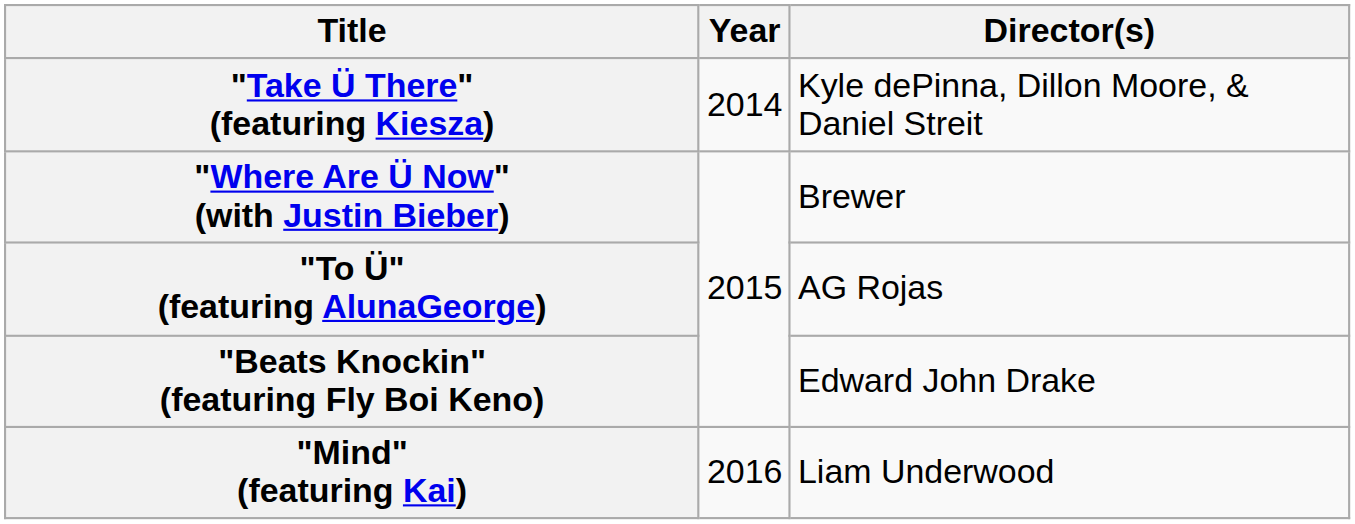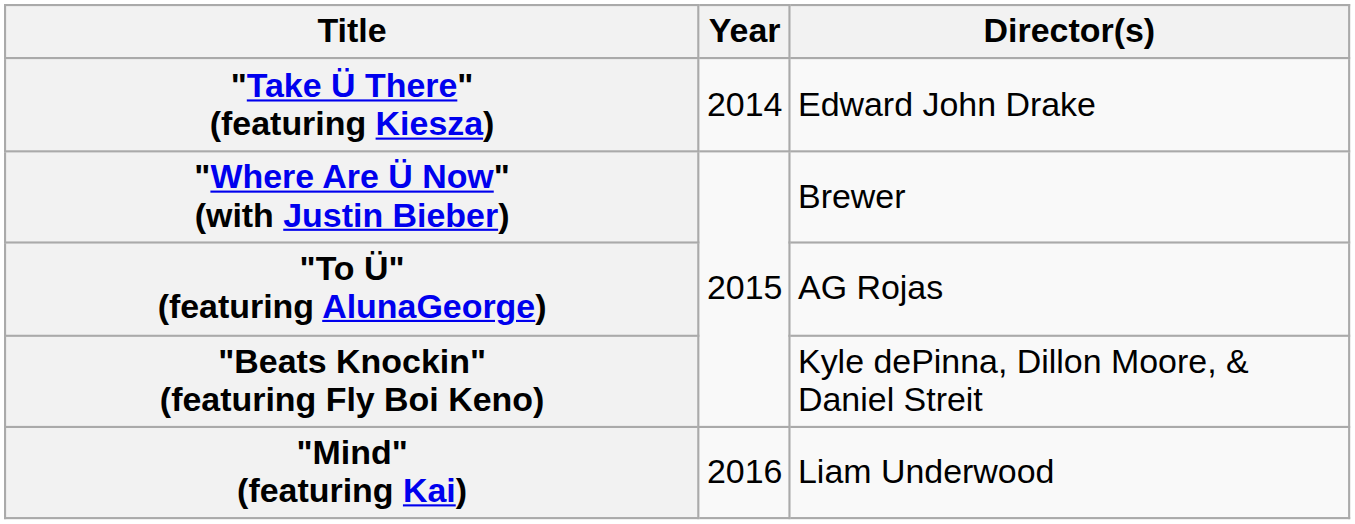(1023, 104) Kyle dePinna, Dillon Moore, & Daniel Streit -> (947, 104) Edward John Drake
(947, 380) Edward John Drake -> (1023, 380) Kyle dePinna, Dillon Moore, & Daniel Streit
